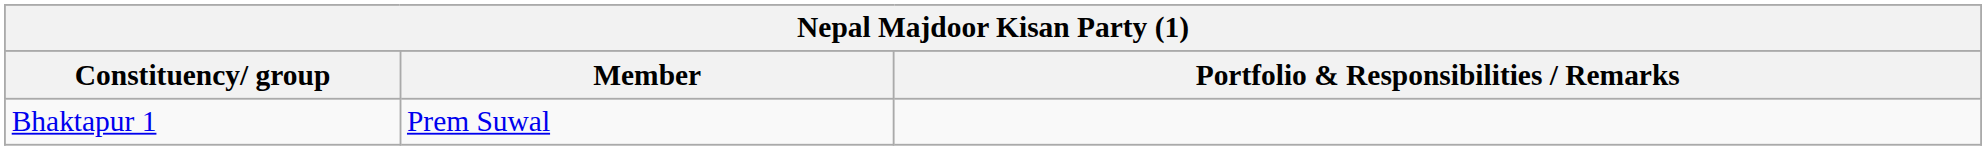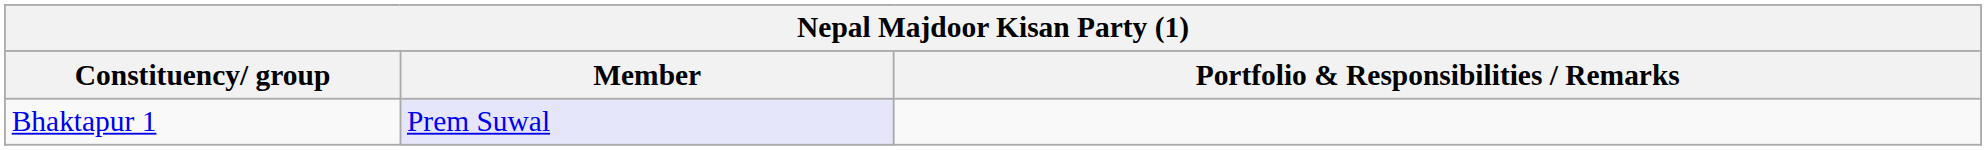(479, 121) no background -> (479, 121) lavender background
